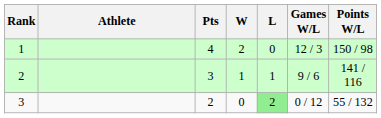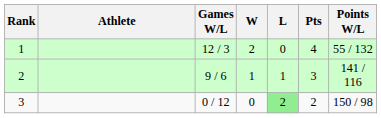columns swapped: (211, 22) <-> (308, 22)
(353, 49) 150 / 98 -> (353, 49) 55 / 132
(353, 103) 55 / 132 -> (353, 103) 150 / 98
